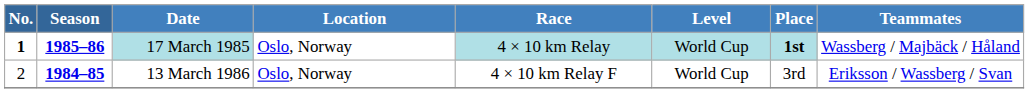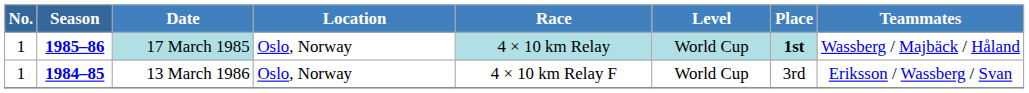(21, 46) bold -> (21, 46) normal
(21, 74) 2 -> (21, 74) 1
